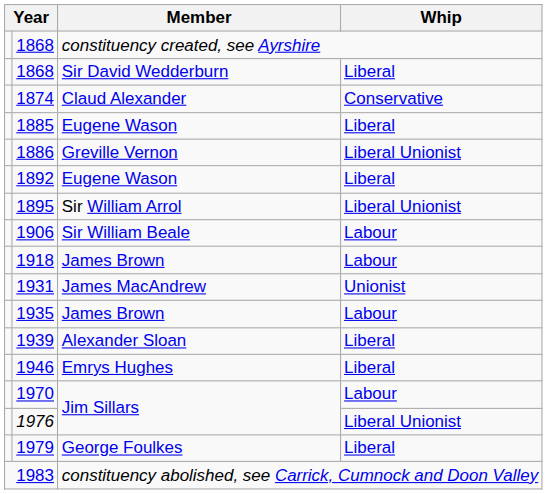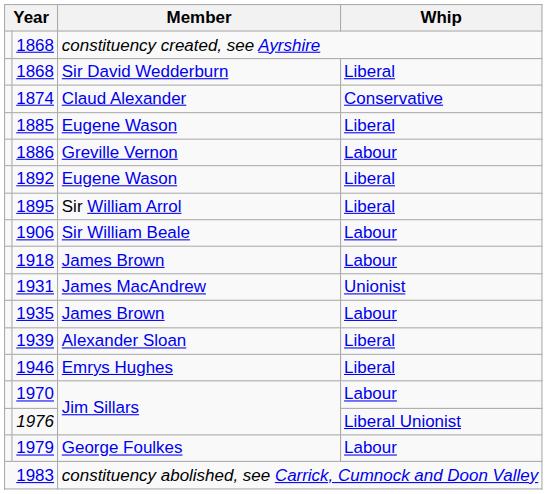(403, 152) Liberal Unionist -> (370, 152) Labour
(403, 206) Liberal Unionist -> (370, 206) Liberal
(370, 448) Liberal -> (370, 448) Labour
